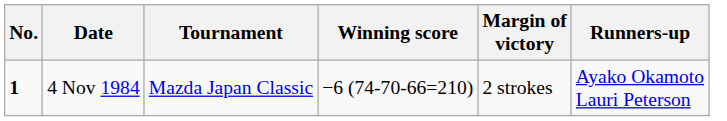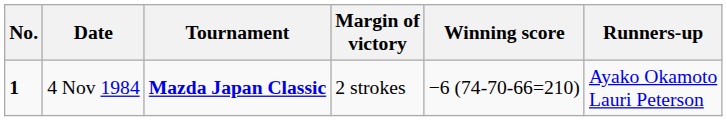columns swapped: (398, 32) <-> (525, 32)
(231, 88) normal -> (238, 88) bold
